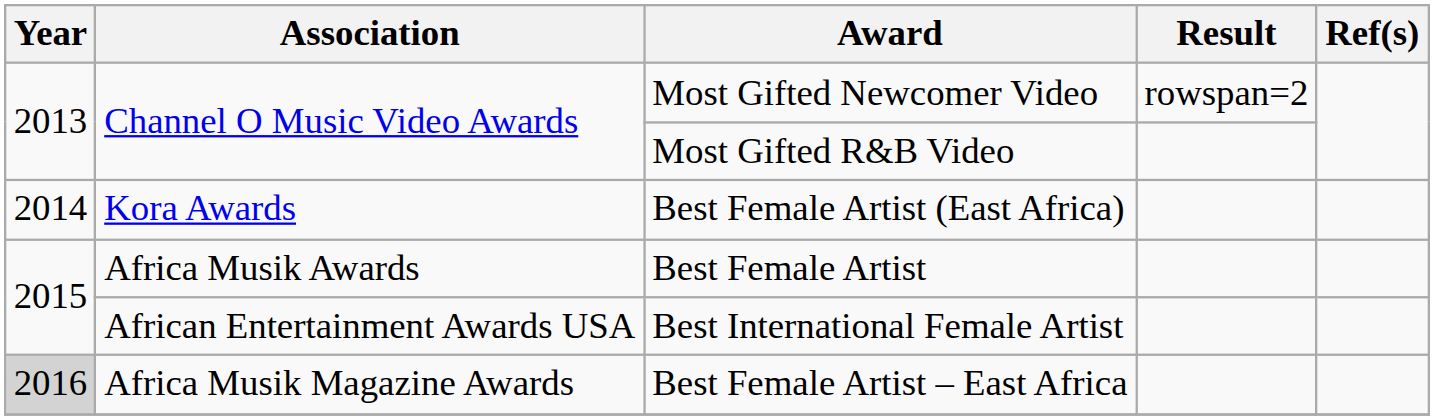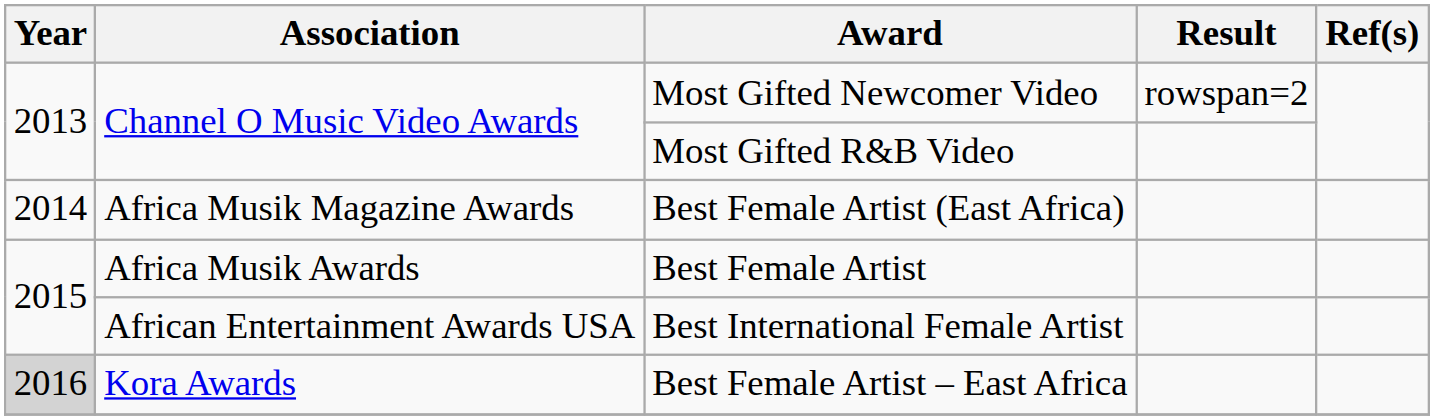(200, 208) Kora Awards -> (339, 208) Africa Musik Magazine Awards
(339, 383) Africa Musik Magazine Awards -> (200, 383) Kora Awards
